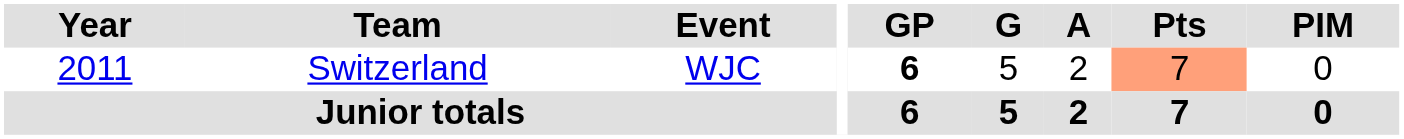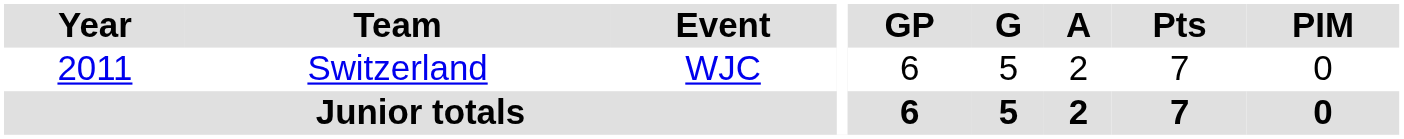(910, 68) bold -> (910, 68) normal
(1180, 68) lightsalmon background -> (1180, 68) no background
